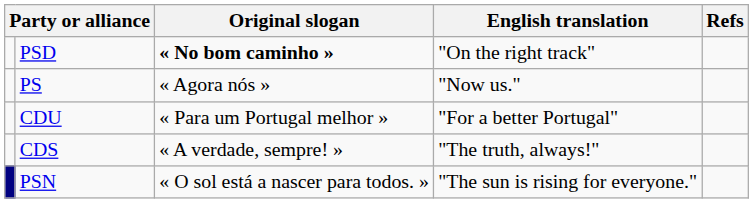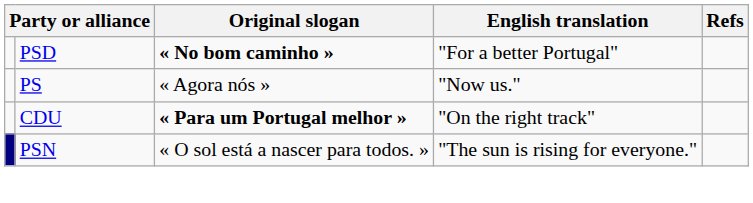(517, 52) "On the right track" -> (528, 52) "For a better Portugal"
(274, 116) normal -> (283, 116) bold
(528, 116) "For a better Portugal" -> (517, 116) "On the right track"
- row: (39, 149)
